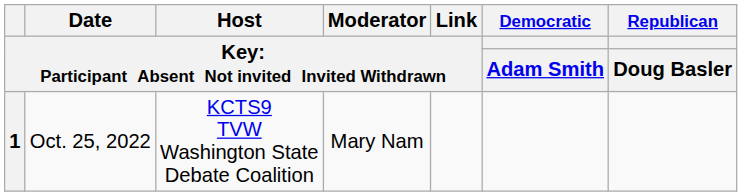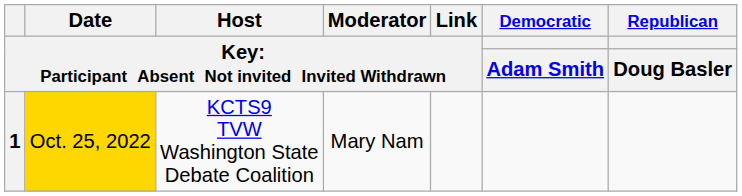(90, 141) no background -> (90, 141) gold background
